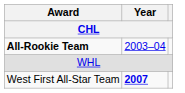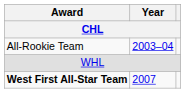(48, 46) bold -> (45, 46) normal
(63, 79) normal -> (67, 79) bold
(136, 79) bold -> (144, 79) normal
